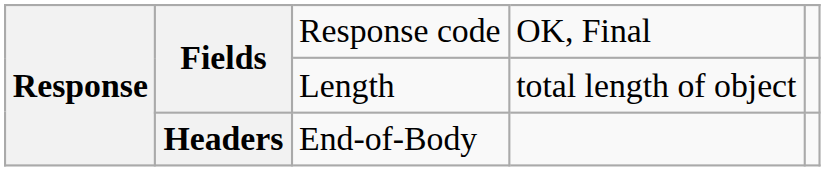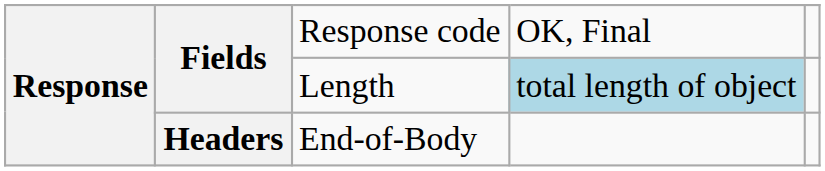(656, 84) no background -> (656, 84) lightblue background
